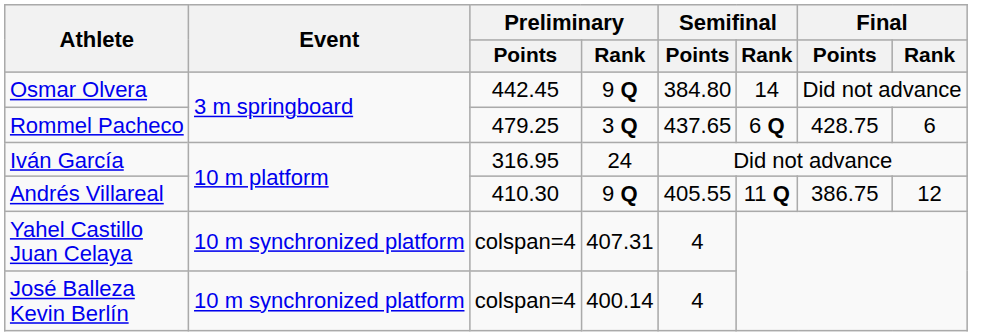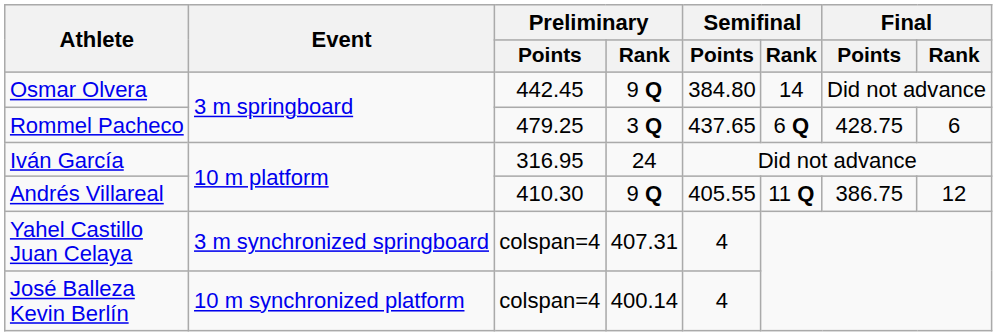(329, 242) 10 m synchronized platform -> (342, 242) 3 m synchronized springboard
